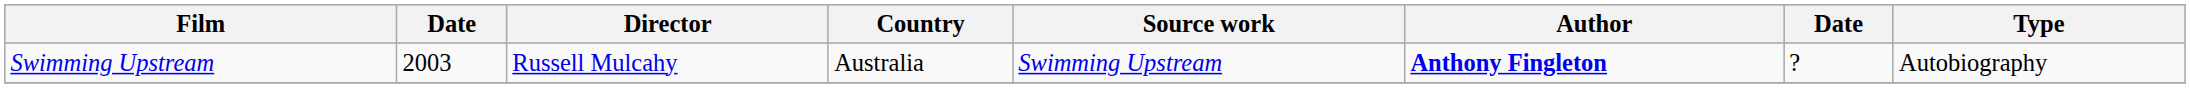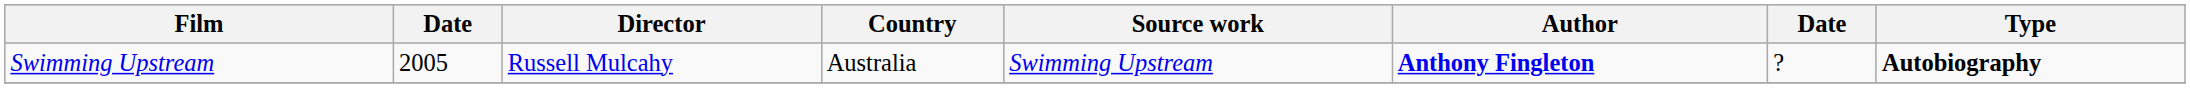(427, 62) 2003 -> (423, 62) 2005
(1973, 62) normal -> (1962, 62) bold
